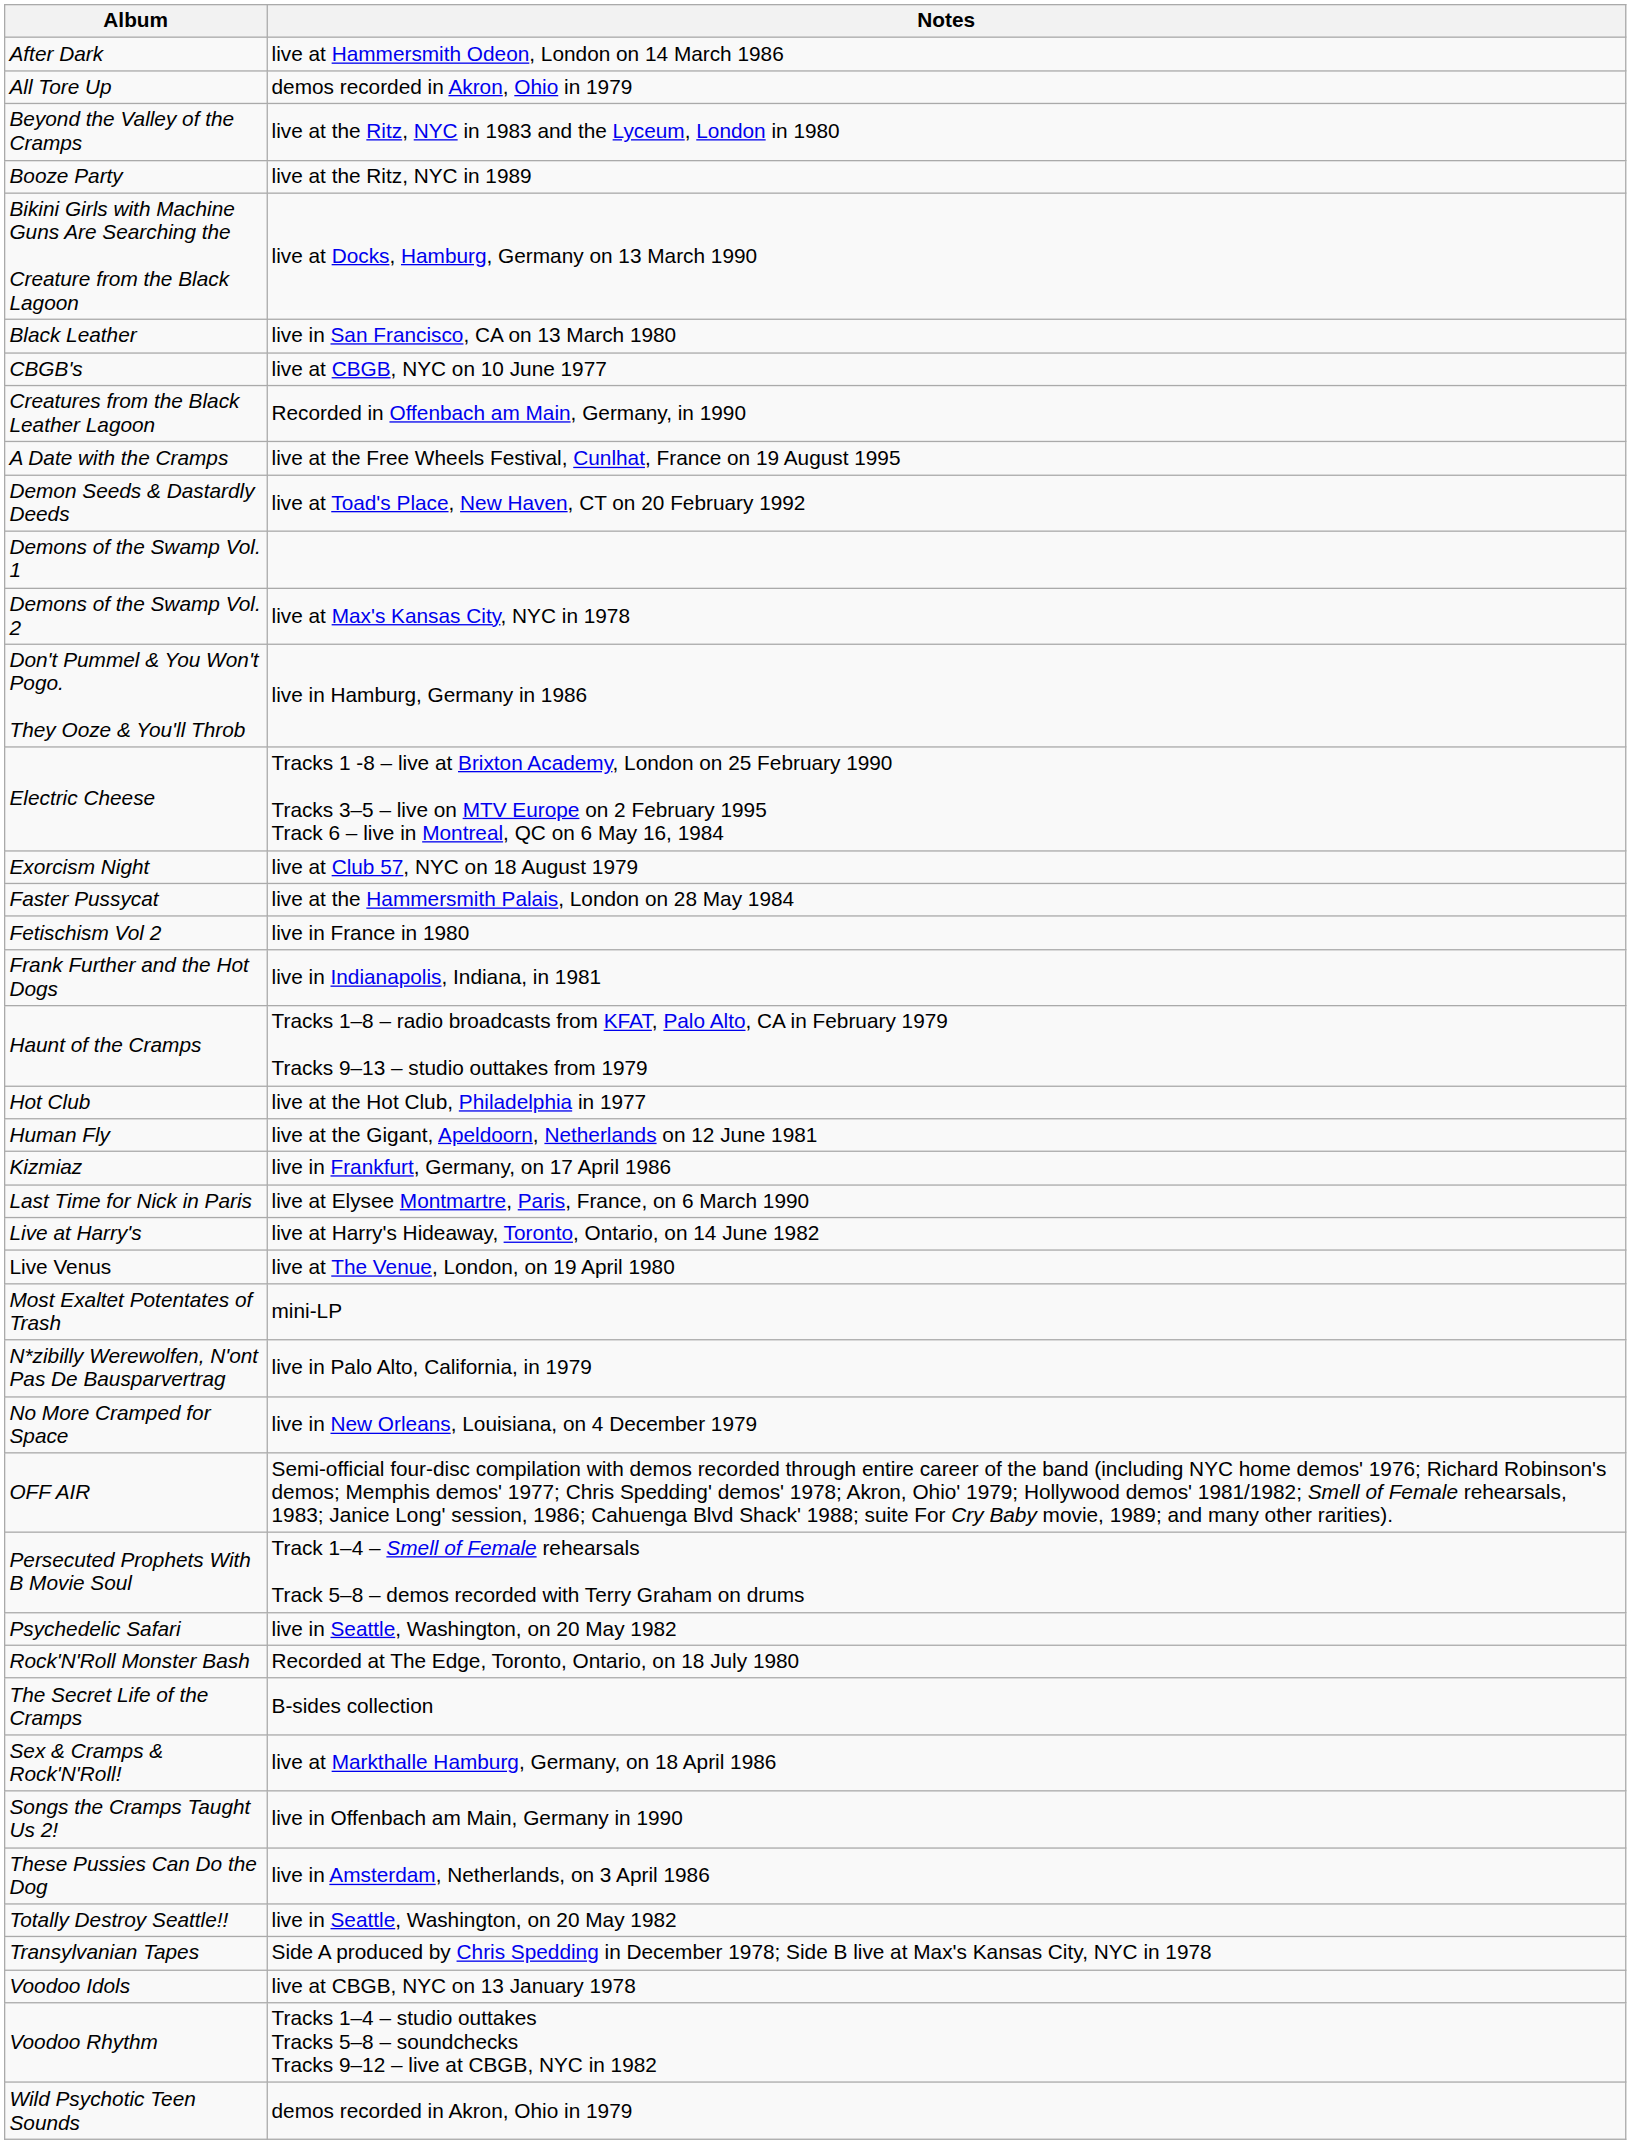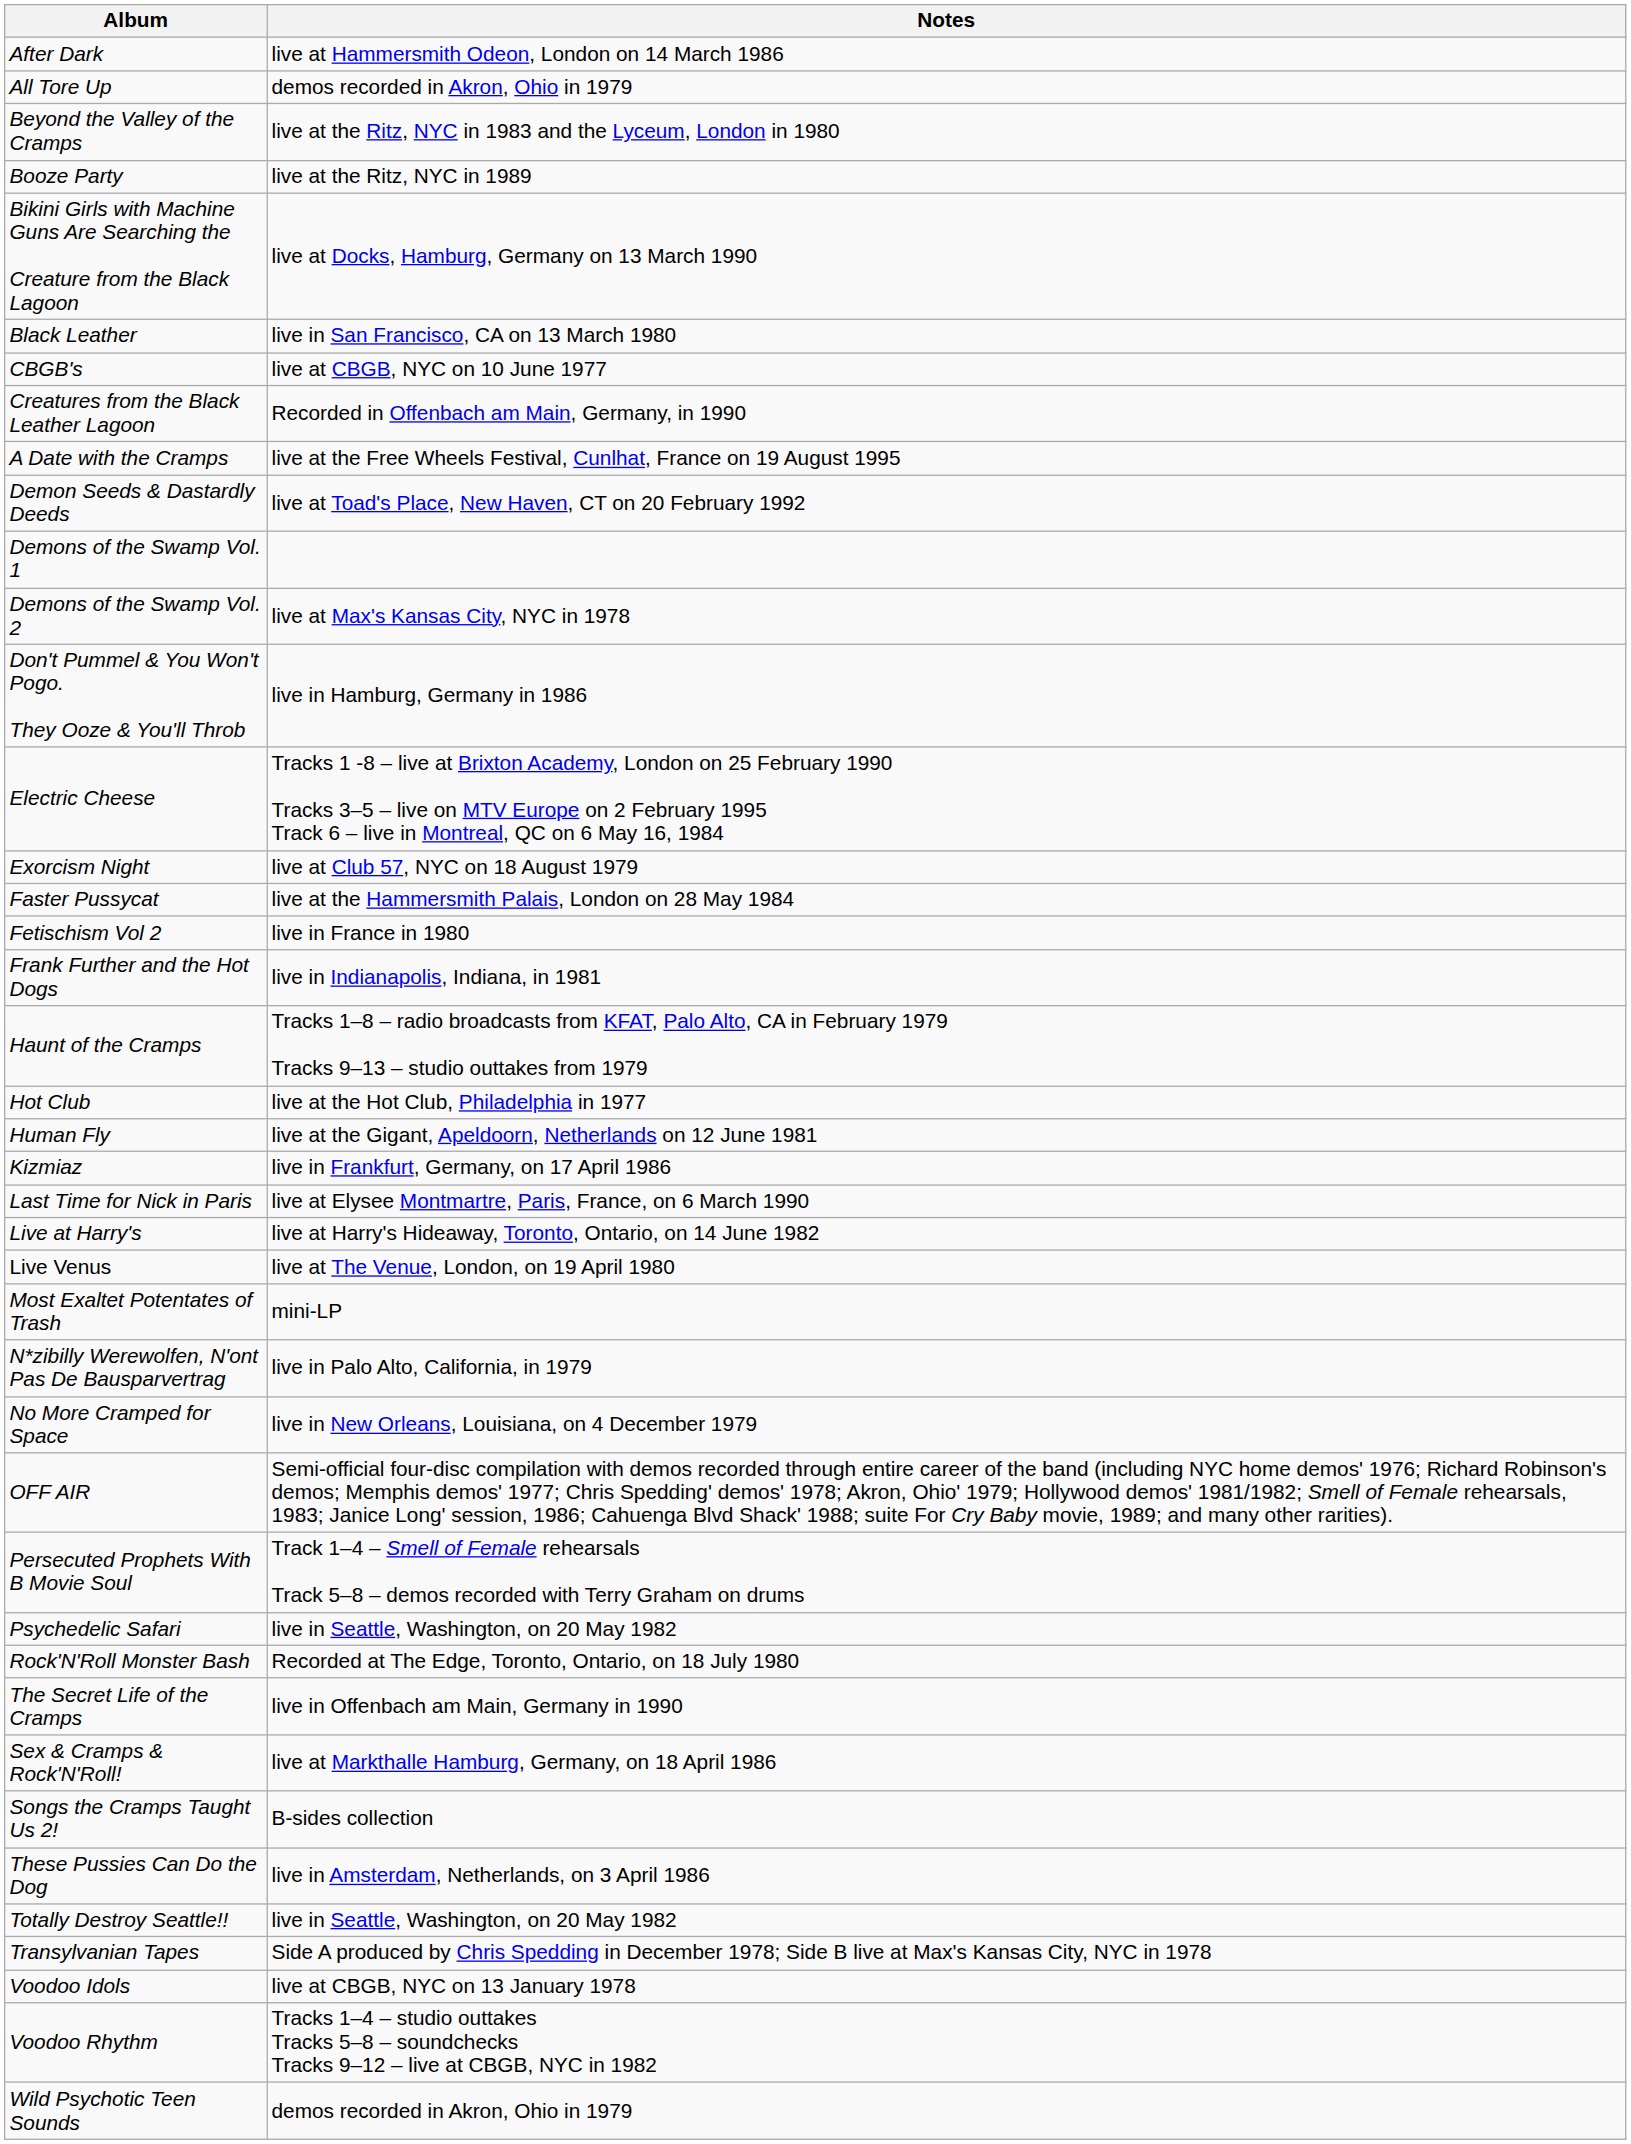(352, 1706) B-sides collection -> (477, 1706) live in Offenbach am Main, Germany in 1990
(477, 1819) live in Offenbach am Main, Germany in 1990 -> (352, 1819) B-sides collection
